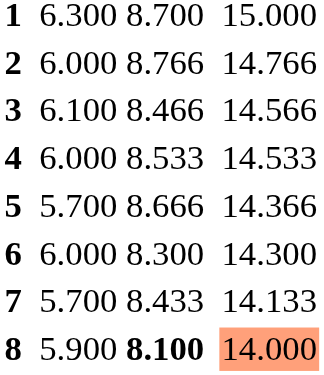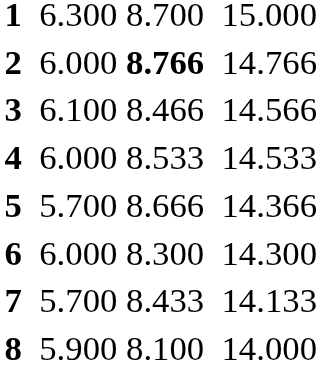(165, 62) normal -> (165, 62) bold
(165, 348) bold -> (165, 348) normal
(269, 348) lightsalmon background -> (269, 348) no background
